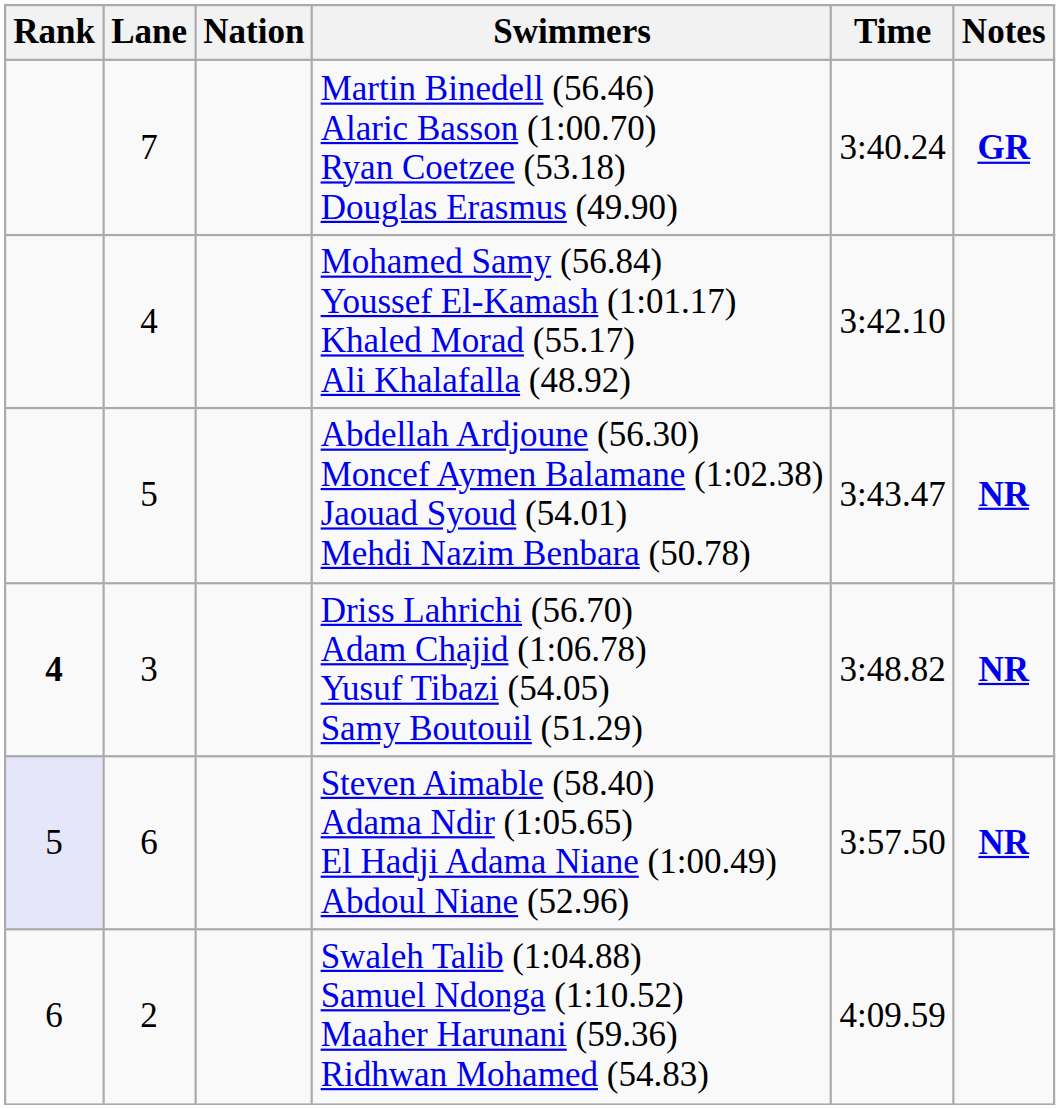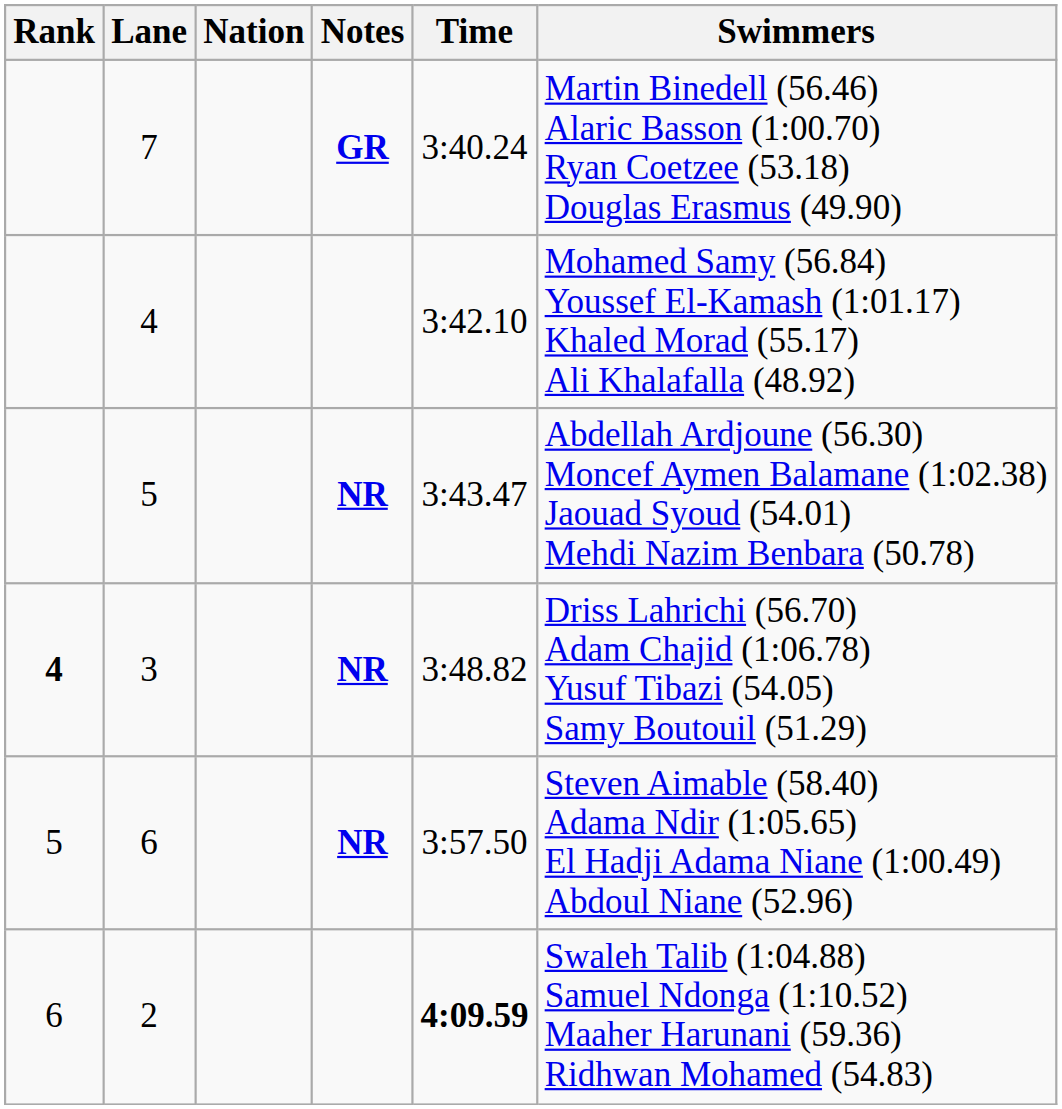columns swapped: (572, 32) <-> (1004, 32)
(54, 842) lavender background -> (54, 842) no background
(893, 1016) normal -> (474, 1016) bold
